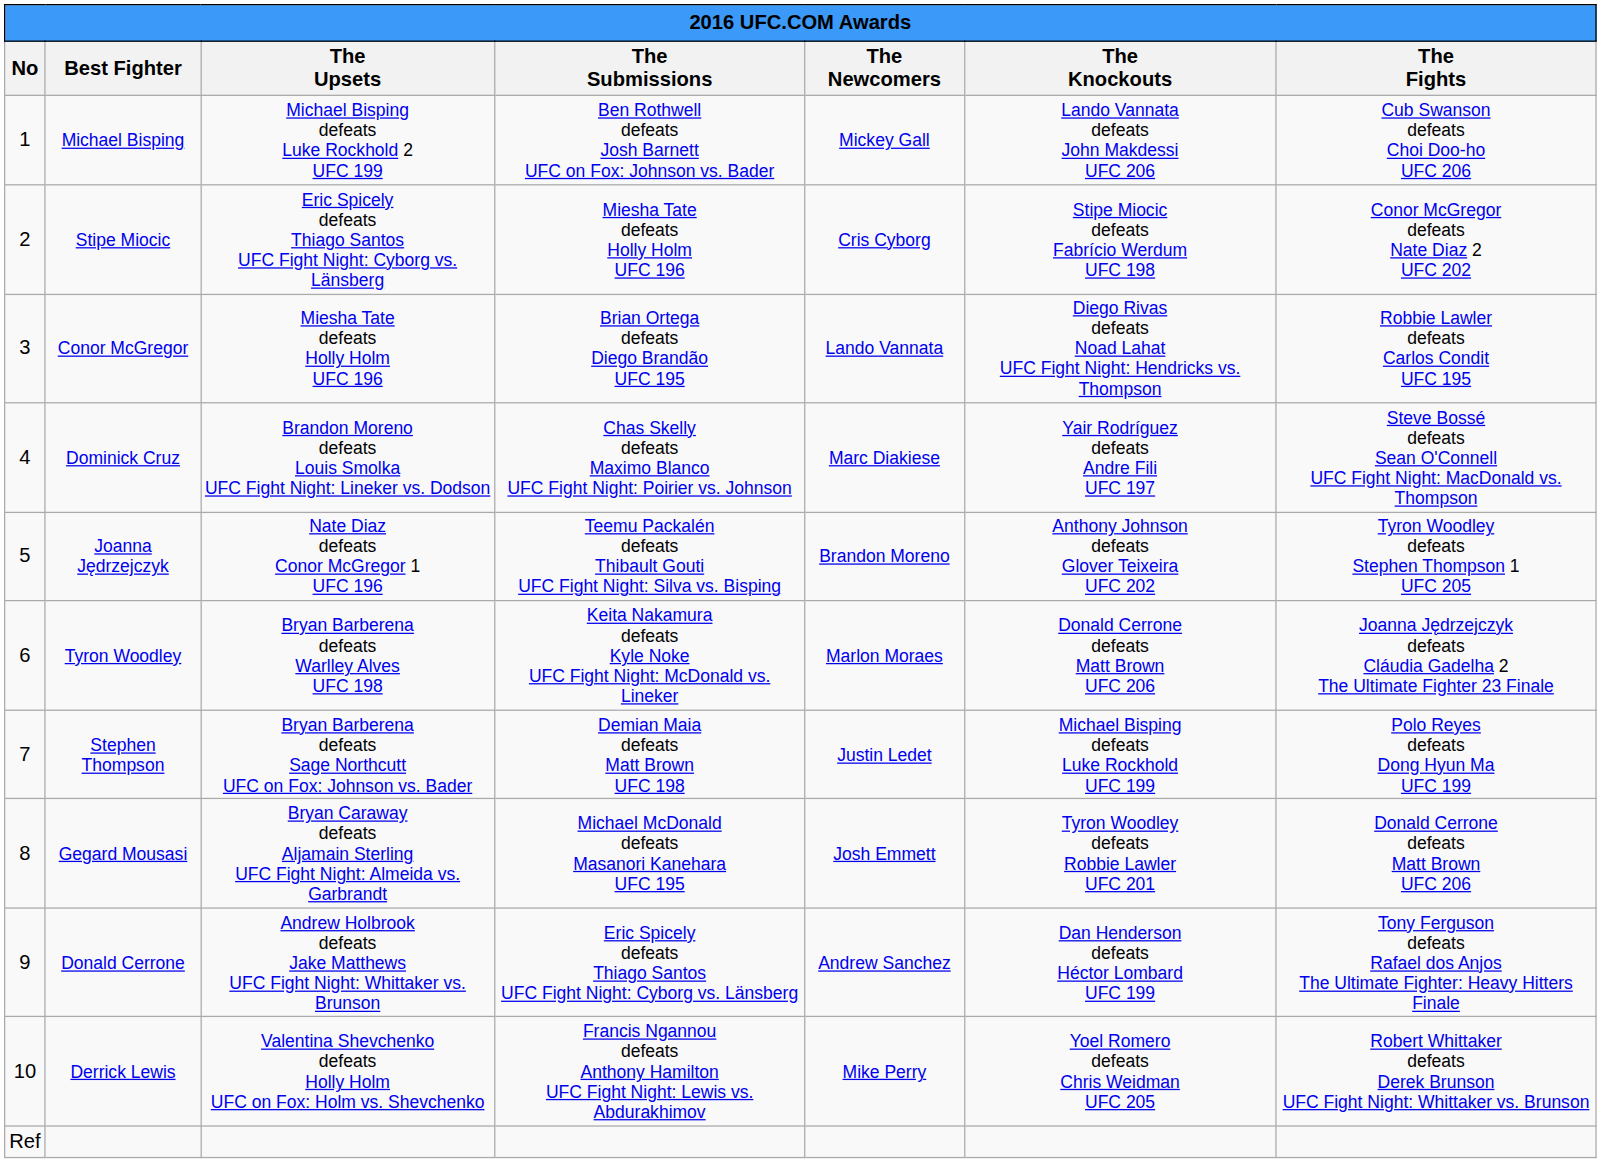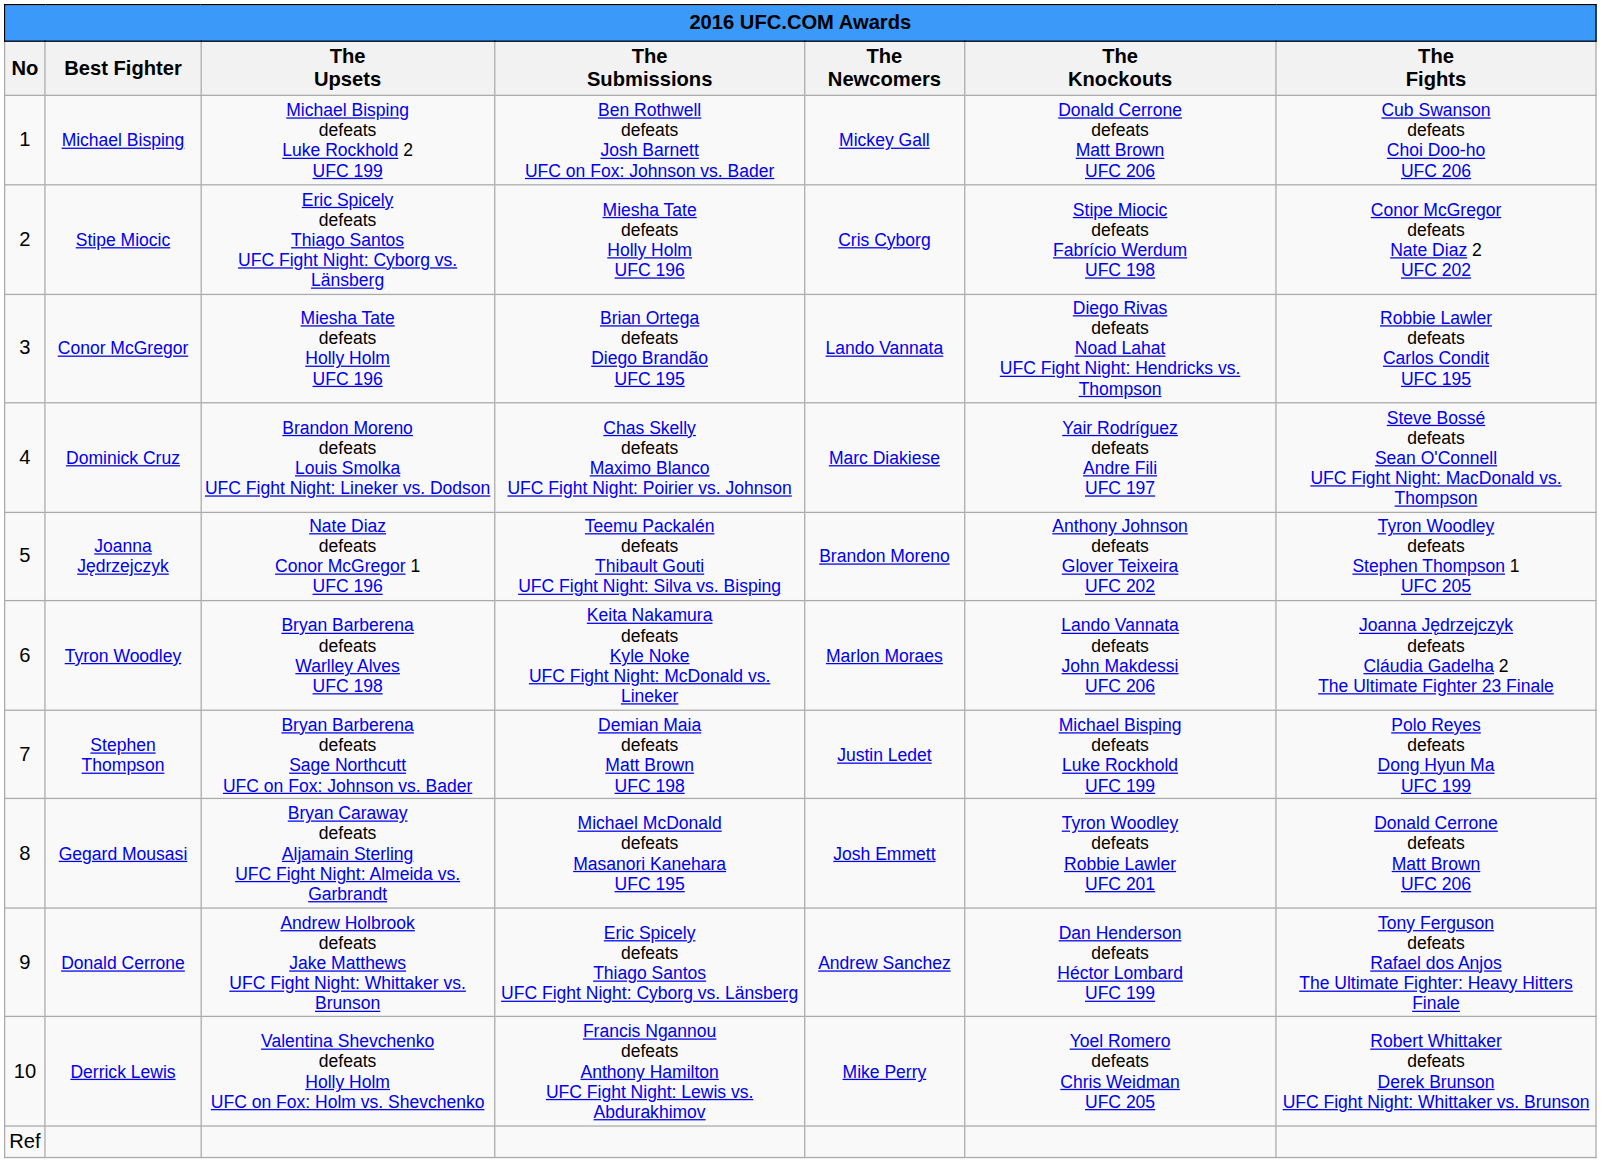(1120, 140) Lando Vannata defeats John Makdessi UFC 206 -> (1120, 140) Donald Cerrone defeats Matt Brown UFC 206
(1120, 655) Donald Cerrone defeats Matt Brown UFC 206 -> (1120, 655) Lando Vannata defeats John Makdessi UFC 206
